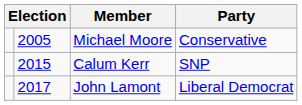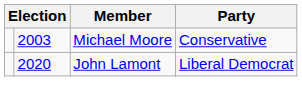(34, 40) 2005 -> (34, 40) 2003
- row: (111, 64)
(34, 87) 2017 -> (34, 64) 2020
